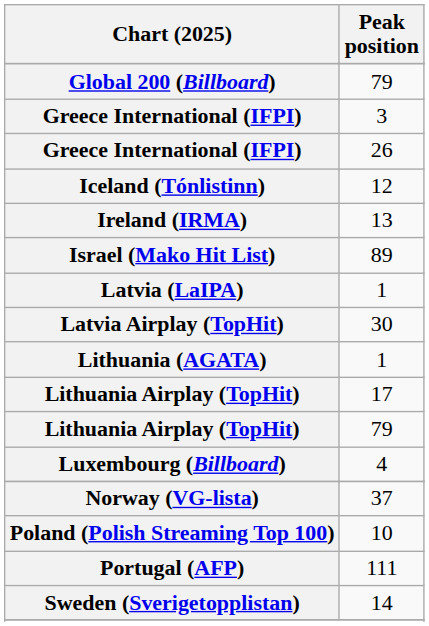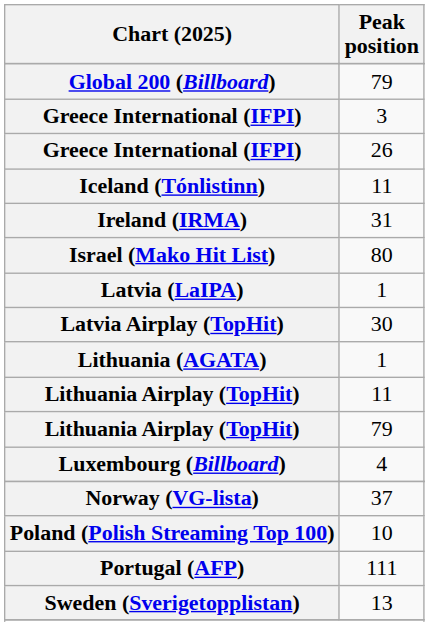(382, 185) 12 -> (382, 185) 11
(382, 220) 13 -> (382, 220) 31
(382, 255) 89 -> (382, 255) 80
(382, 394) 17 -> (382, 394) 11
(382, 602) 14 -> (382, 602) 13
